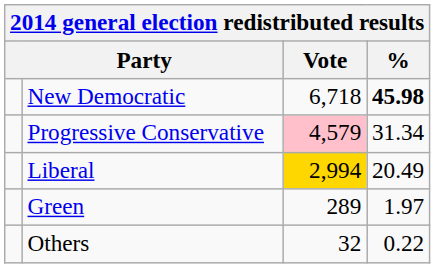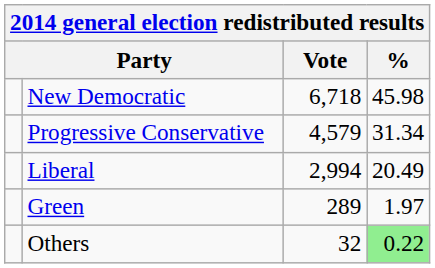(398, 96) bold -> (398, 96) normal
(335, 133) pink background -> (335, 133) no background
(335, 170) gold background -> (335, 170) no background
(404, 243) no background -> (404, 243) lightgreen background
